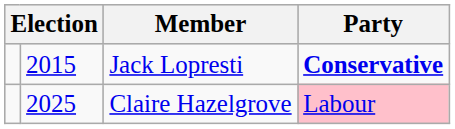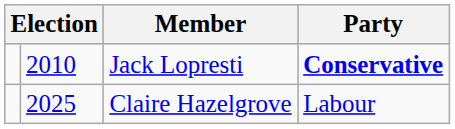(51, 63) 2015 -> (51, 63) 2010
(339, 103) pink background -> (339, 103) no background
